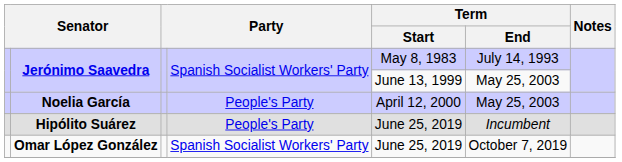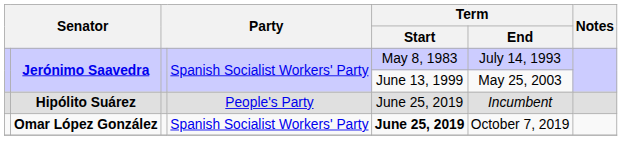- row: (86, 102)
(418, 146) normal -> (420, 124) bold
